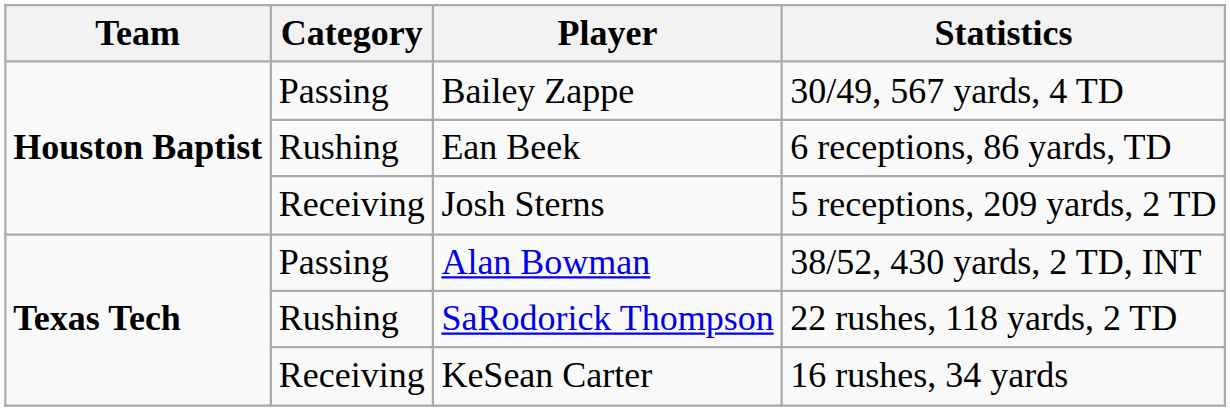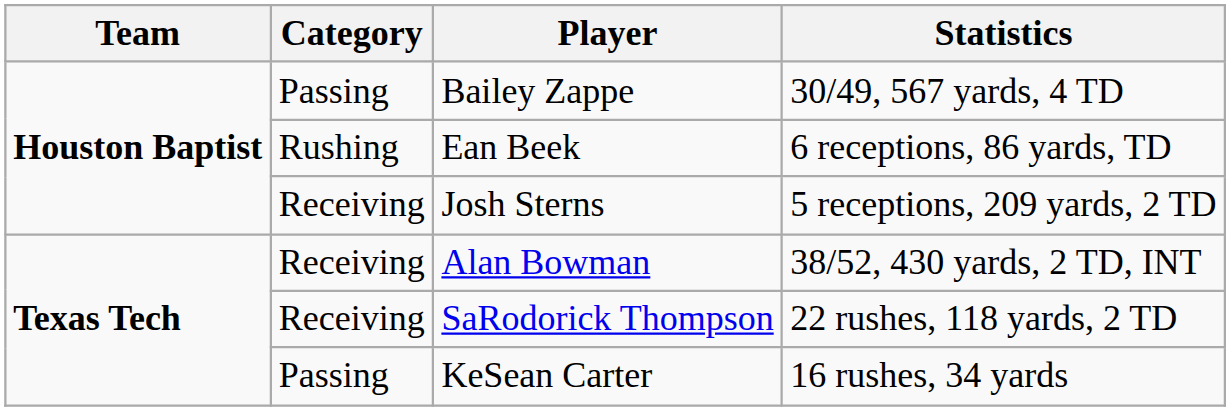(334, 261) Passing -> (352, 261) Receiving
(339, 318) Rushing -> (352, 318) Receiving
(352, 375) Receiving -> (334, 375) Passing
